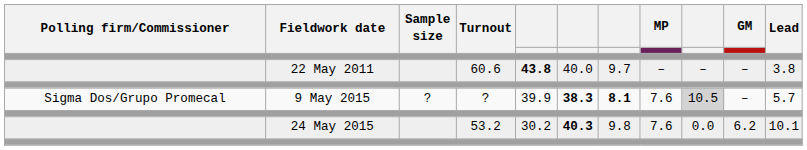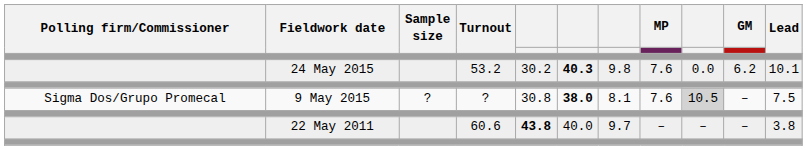rows swapped: (332, 128) <-> (332, 71)
(536, 99) 39.9 -> (536, 99) 30.8
(578, 99) 38.3 -> (578, 99) 38.0
(620, 99) bold -> (620, 99) normal
(784, 99) 5.7 -> (784, 99) 7.5
